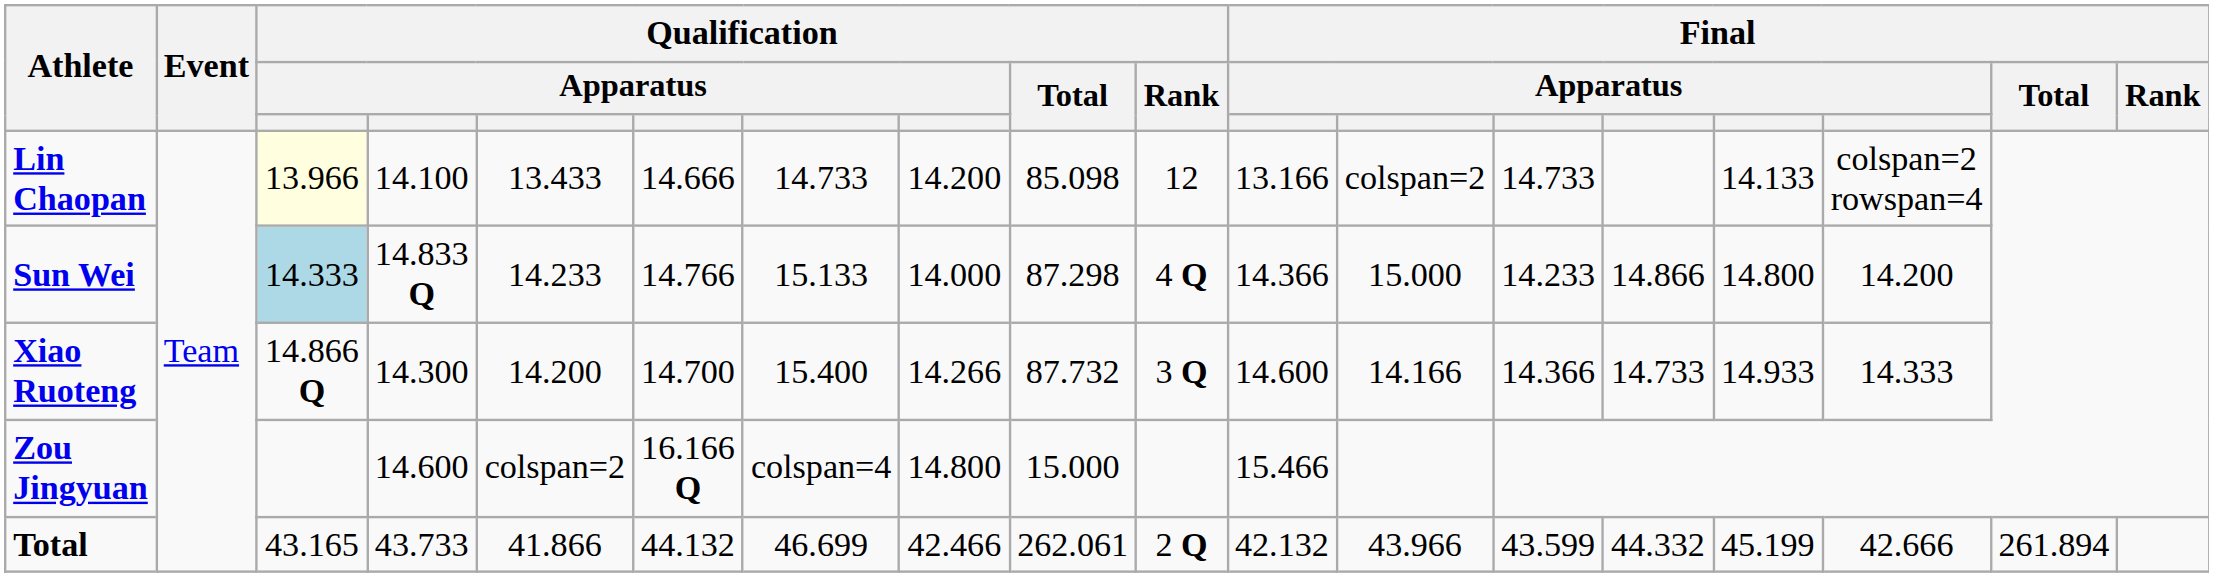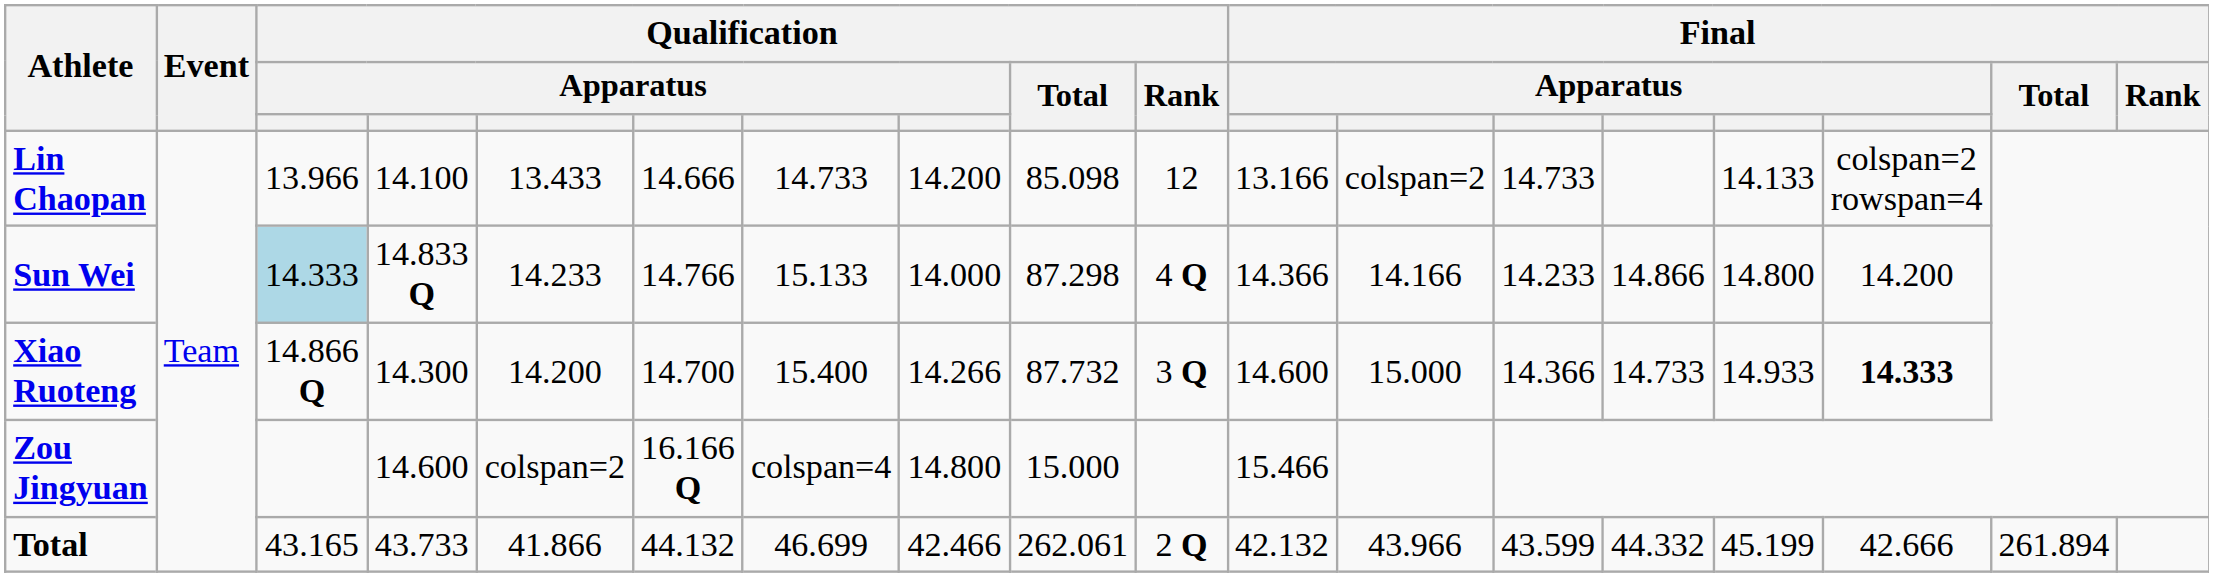(312, 178) lightyellow background -> (312, 178) no background
(1415, 274) 15.000 -> (1415, 274) 14.166
(1415, 371) 14.166 -> (1415, 371) 15.000
(1907, 371) normal -> (1907, 371) bold
